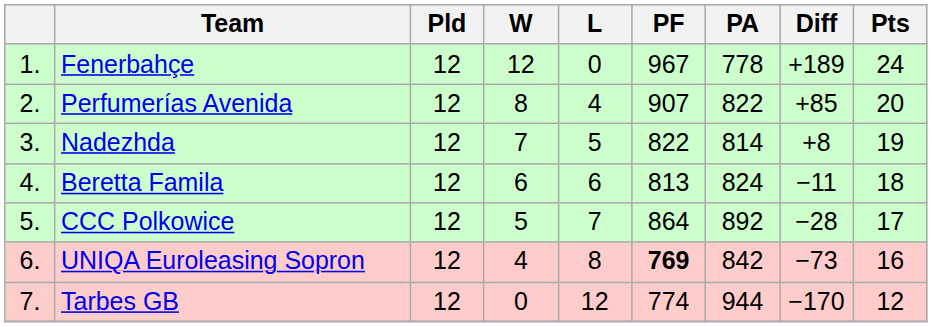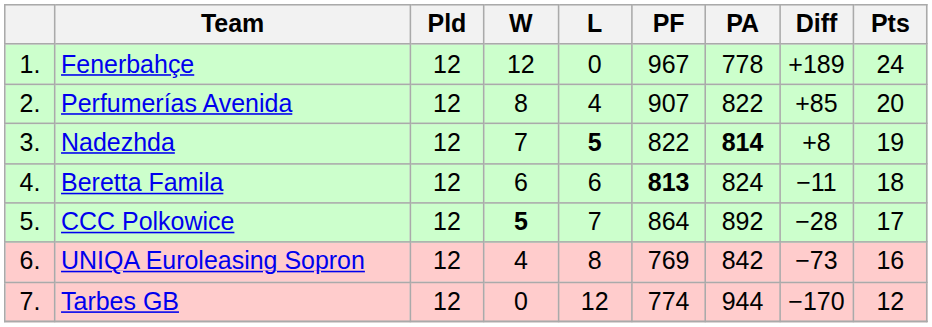(595, 143) normal -> (595, 143) bold
(743, 143) normal -> (743, 143) bold
(669, 182) normal -> (669, 182) bold
(521, 222) normal -> (521, 222) bold
(669, 261) bold -> (669, 261) normal
